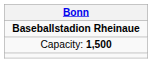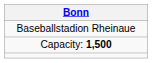(76, 28) bold -> (76, 28) normal
